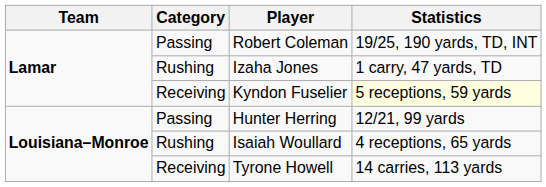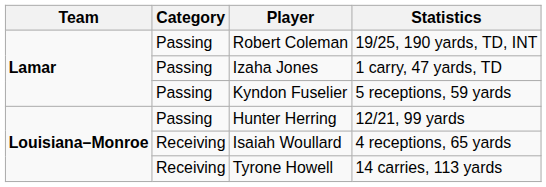(185, 68) Rushing -> (184, 68) Passing
(191, 93) Receiving -> (184, 93) Passing
(433, 93) lightyellow background -> (433, 93) no background
(185, 143) Rushing -> (191, 143) Receiving
